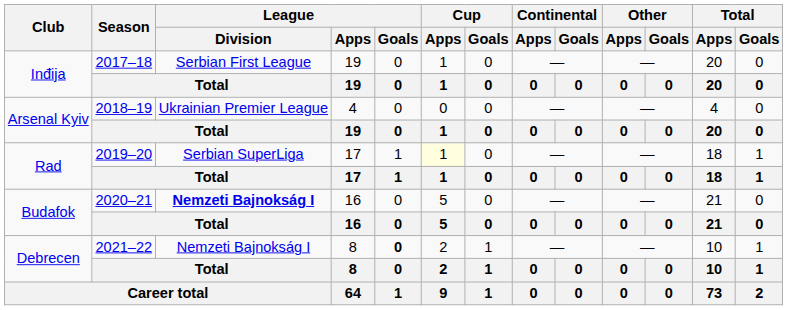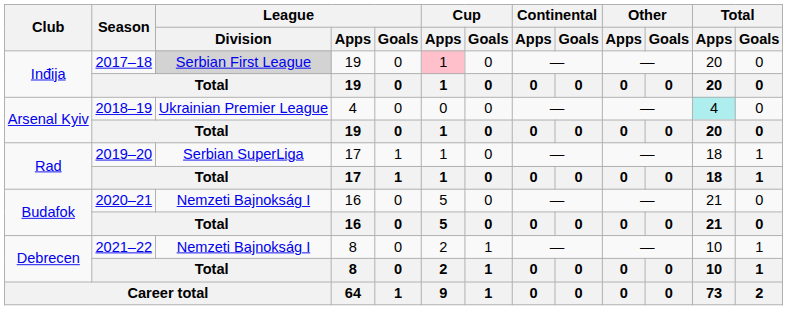(243, 62) no background -> (243, 62) lightgrey background
(443, 62) no background -> (443, 62) pink background
(714, 108) no background -> (714, 108) paleturquoise background
(443, 154) lightyellow background -> (443, 154) no background
(243, 200) bold -> (243, 200) normal
(398, 246) bold -> (398, 246) normal
